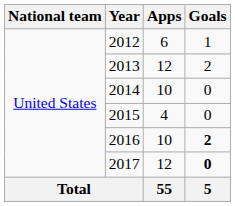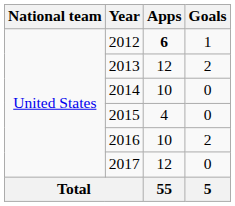(164, 41) normal -> (164, 41) bold
(208, 139) bold -> (208, 139) normal
(208, 164) bold -> (208, 164) normal
